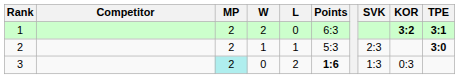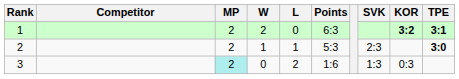(331, 64) bold -> (331, 64) normal
